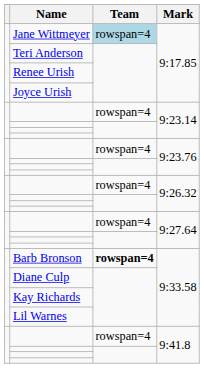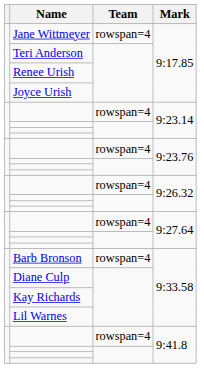(123, 33) lightblue background -> (123, 33) no background
(125, 258) bold -> (123, 258) normal
